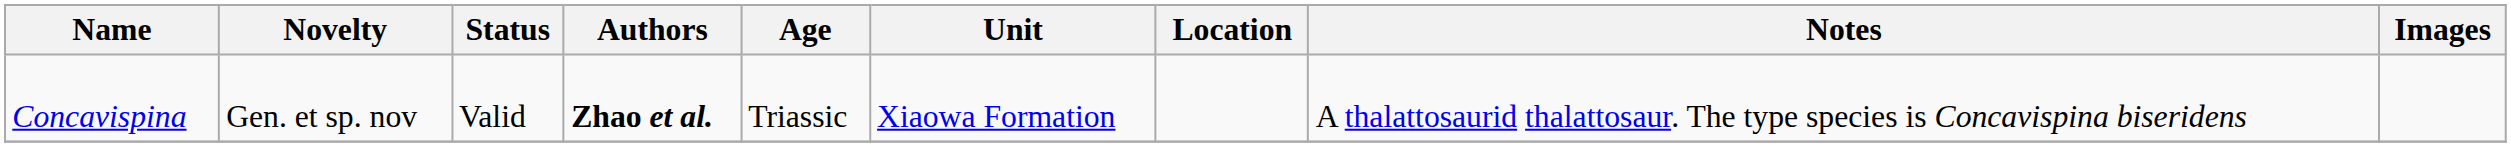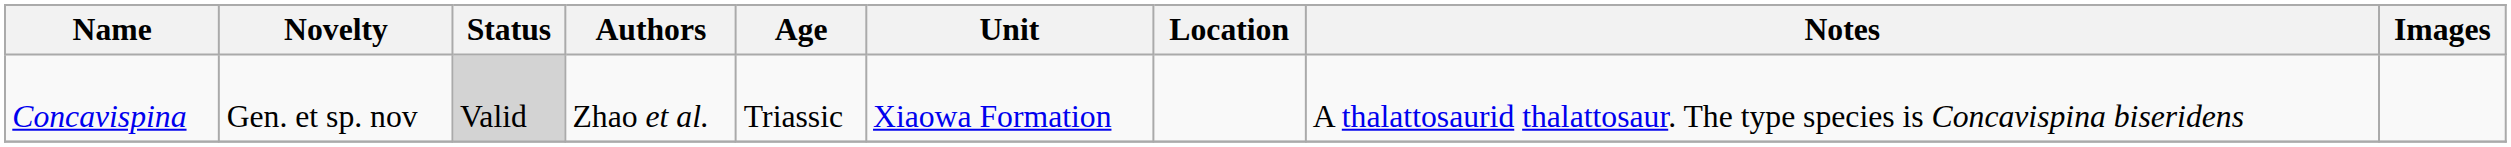(492, 115) no background -> (493, 115) lightgrey background
(642, 115) bold -> (641, 115) normal
